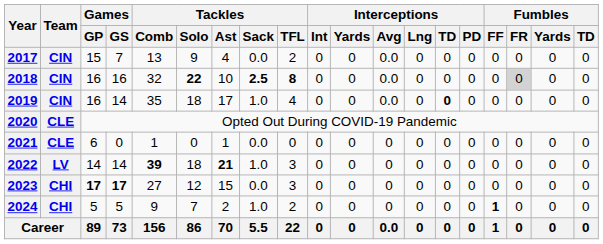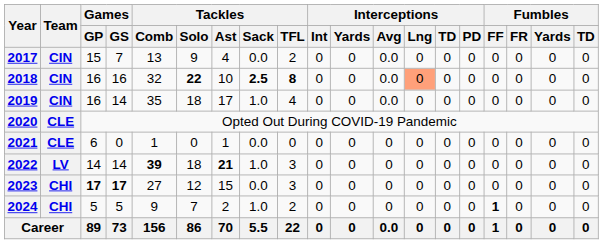(420, 79) no background -> (420, 79) lightsalmon background
(519, 79) lightgrey background -> (519, 79) no background
(447, 100) bold -> (447, 100) normal
